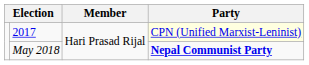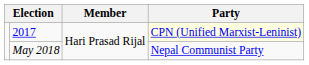(211, 50) bold -> (207, 50) normal
